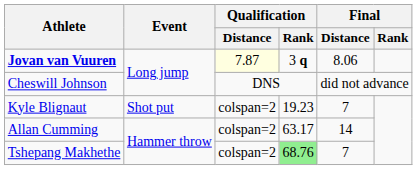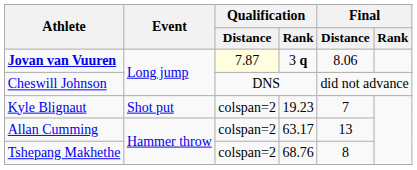(345, 130) 14 -> (345, 130) 13
(298, 153) lightgreen background -> (298, 153) no background
(345, 153) 7 -> (345, 153) 8
